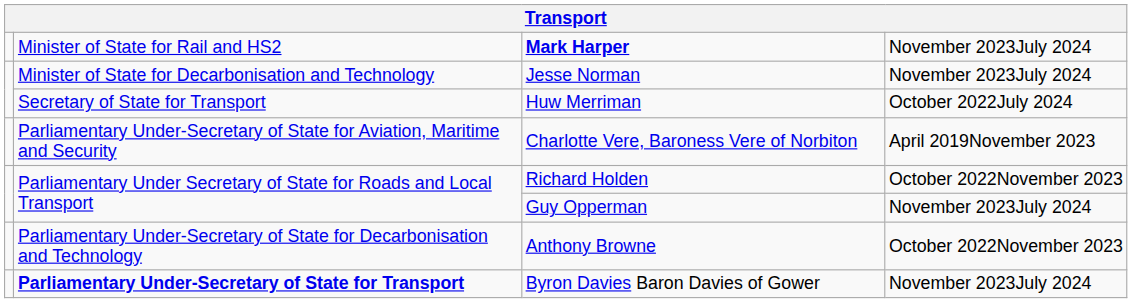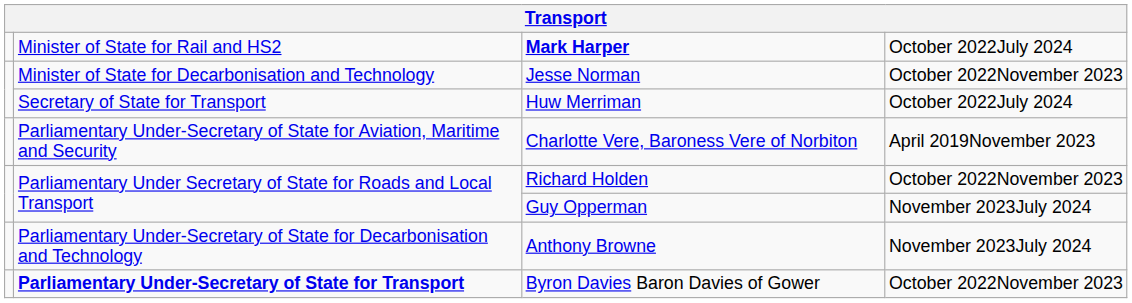(990, 46) November 2023July 2024 -> (981, 46) October 2022July 2024
(990, 74) November 2023July 2024 -> (1006, 74) October 2022November 2023
(1006, 245) October 2022November 2023 -> (990, 245) November 2023July 2024
(990, 283) November 2023July 2024 -> (1006, 283) October 2022November 2023
